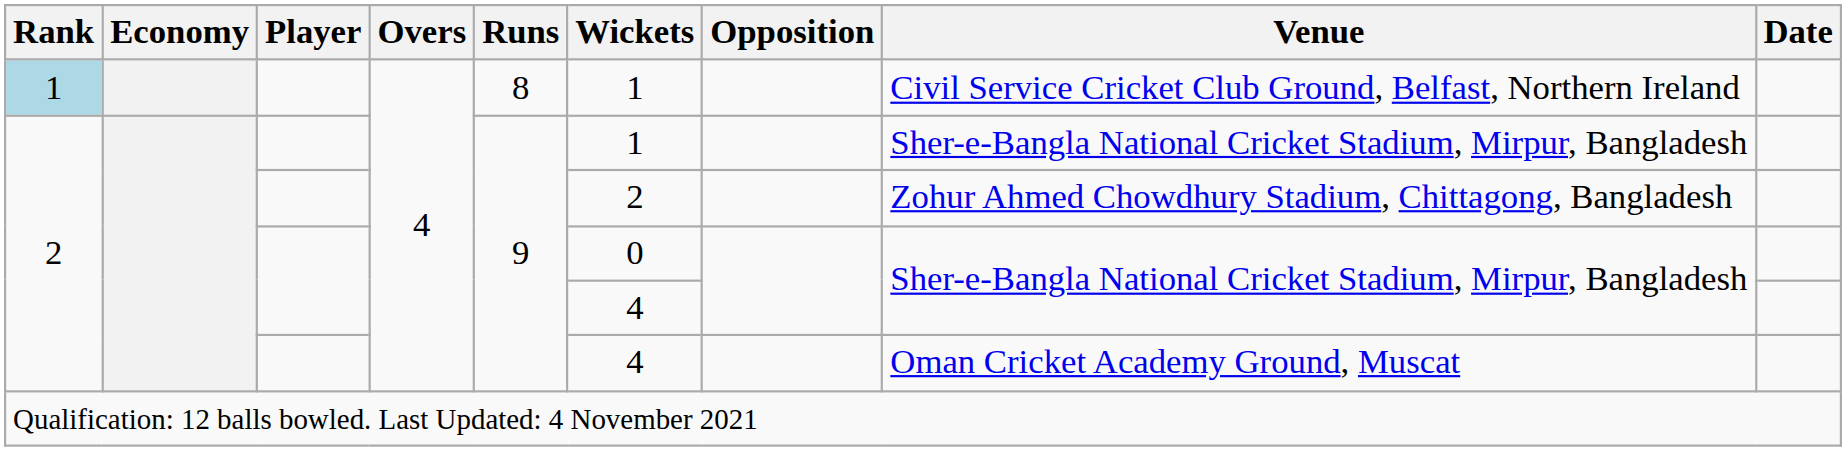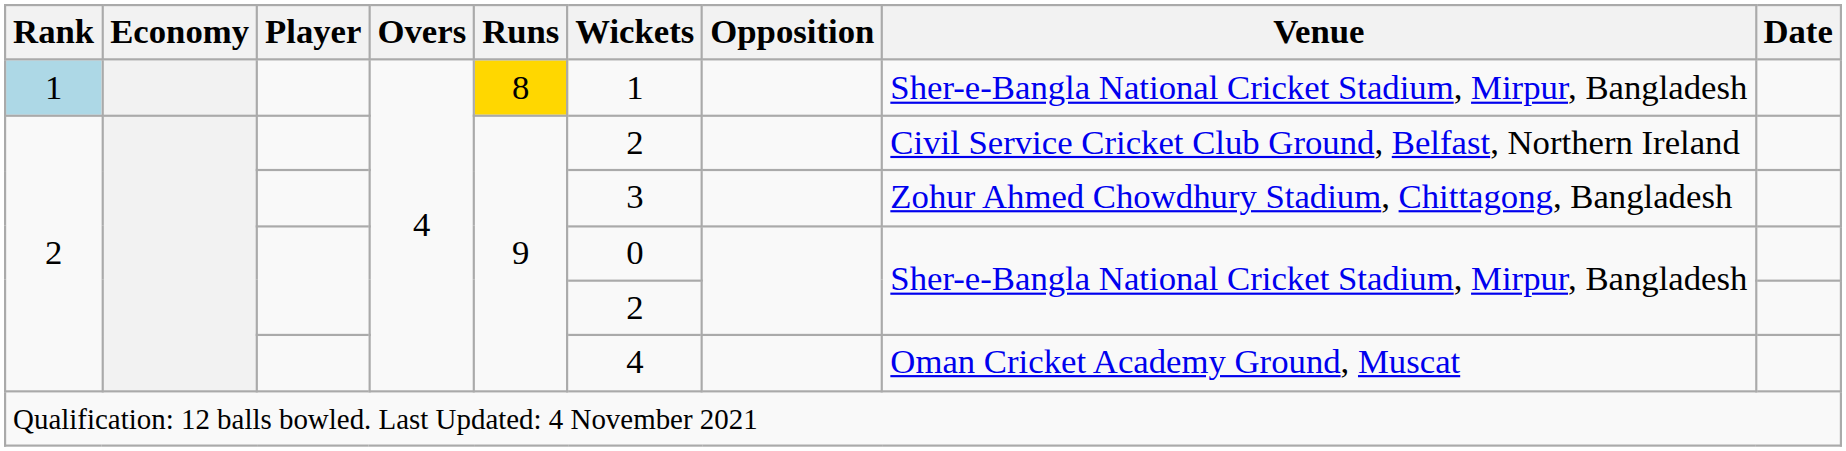(521, 87) no background -> (521, 87) gold background
(1315, 87) Civil Service Cricket Club Ground, Belfast, Northern Ireland -> (1319, 87) Sher-e-Bangla National Cricket Stadium, Mirpur, Bangladesh
(635, 142) 1 -> (635, 142) 2
(1319, 142) Sher-e-Bangla National Cricket Stadium, Mirpur, Bangladesh -> (1315, 142) Civil Service Cricket Club Ground, Belfast, Northern Ireland
(635, 197) 2 -> (635, 197) 3
(635, 307) 4 -> (635, 307) 2
